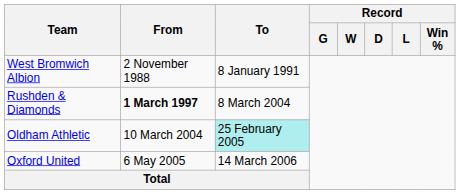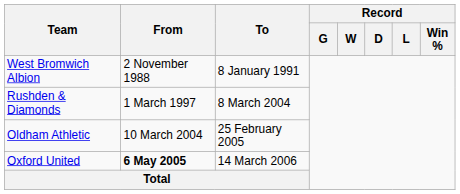(161, 103) bold -> (160, 103) normal
(250, 135) paleturquoise background -> (250, 135) no background
(154, 161) normal -> (155, 161) bold
